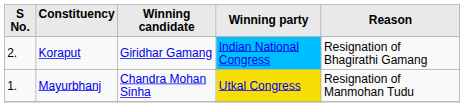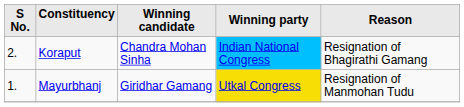(166, 53) Giridhar Gamang -> (163, 53) Chandra Mohan Sinha
(163, 85) Chandra Mohan Sinha -> (166, 85) Giridhar Gamang
